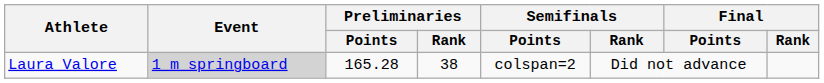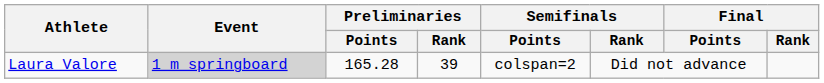(449, 65) 38 -> (449, 65) 39
